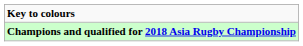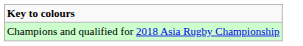(151, 31) bold -> (143, 31) normal
